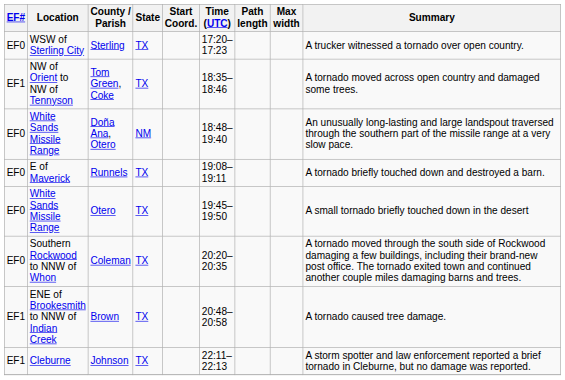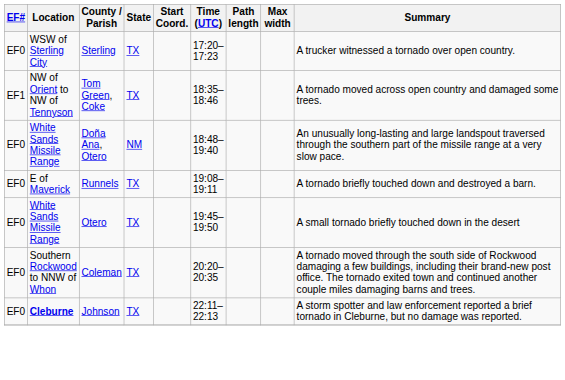- row: (105, 317)
(16, 361) EF1 -> (16, 311) EF0
(50, 361) normal -> (52, 311) bold
